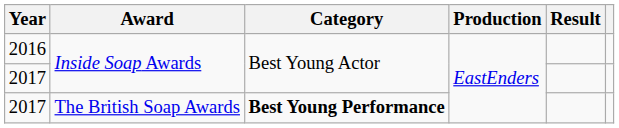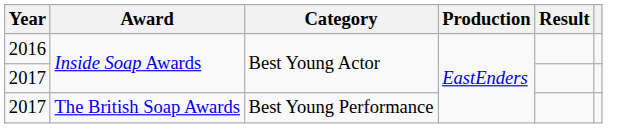(347, 107) bold -> (341, 107) normal
